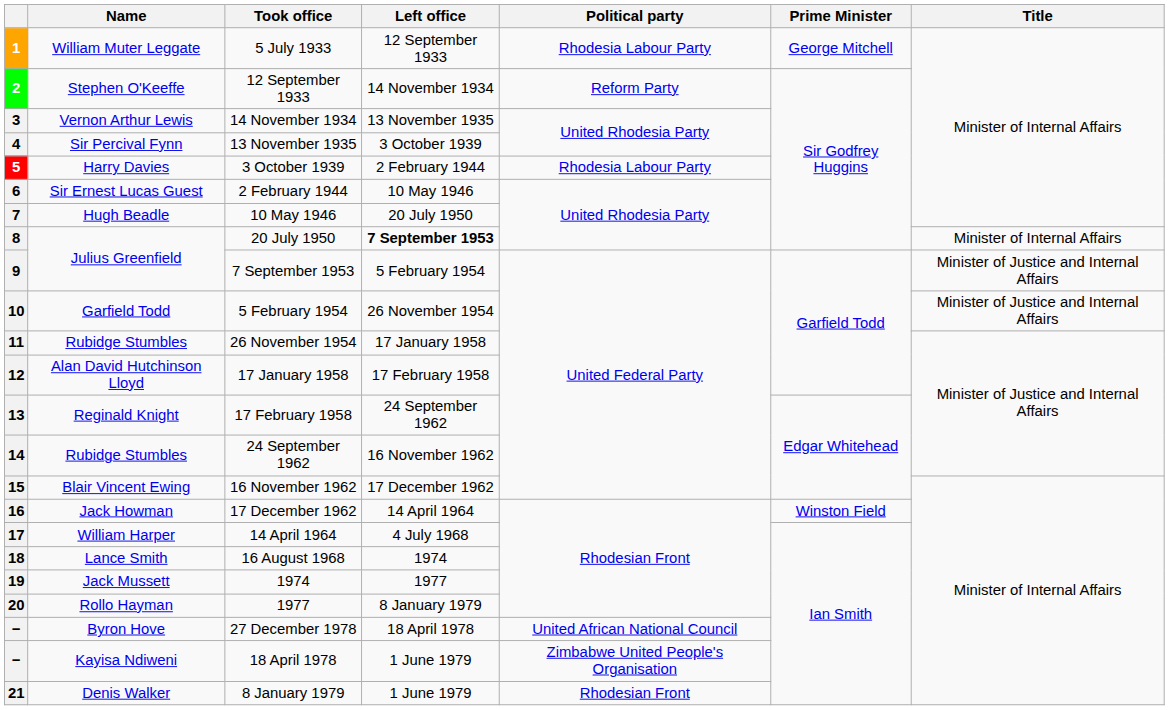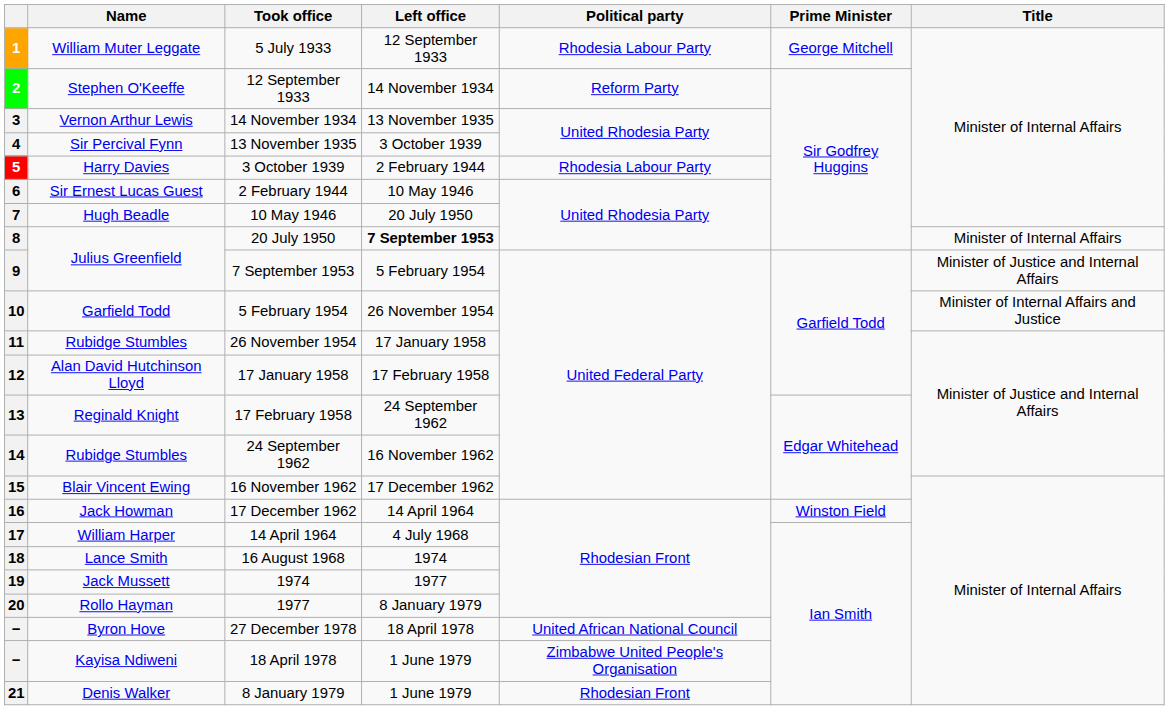(1038, 310) Minister of Justice and Internal Affairs -> (1038, 310) Minister of Internal Affairs and Justice
